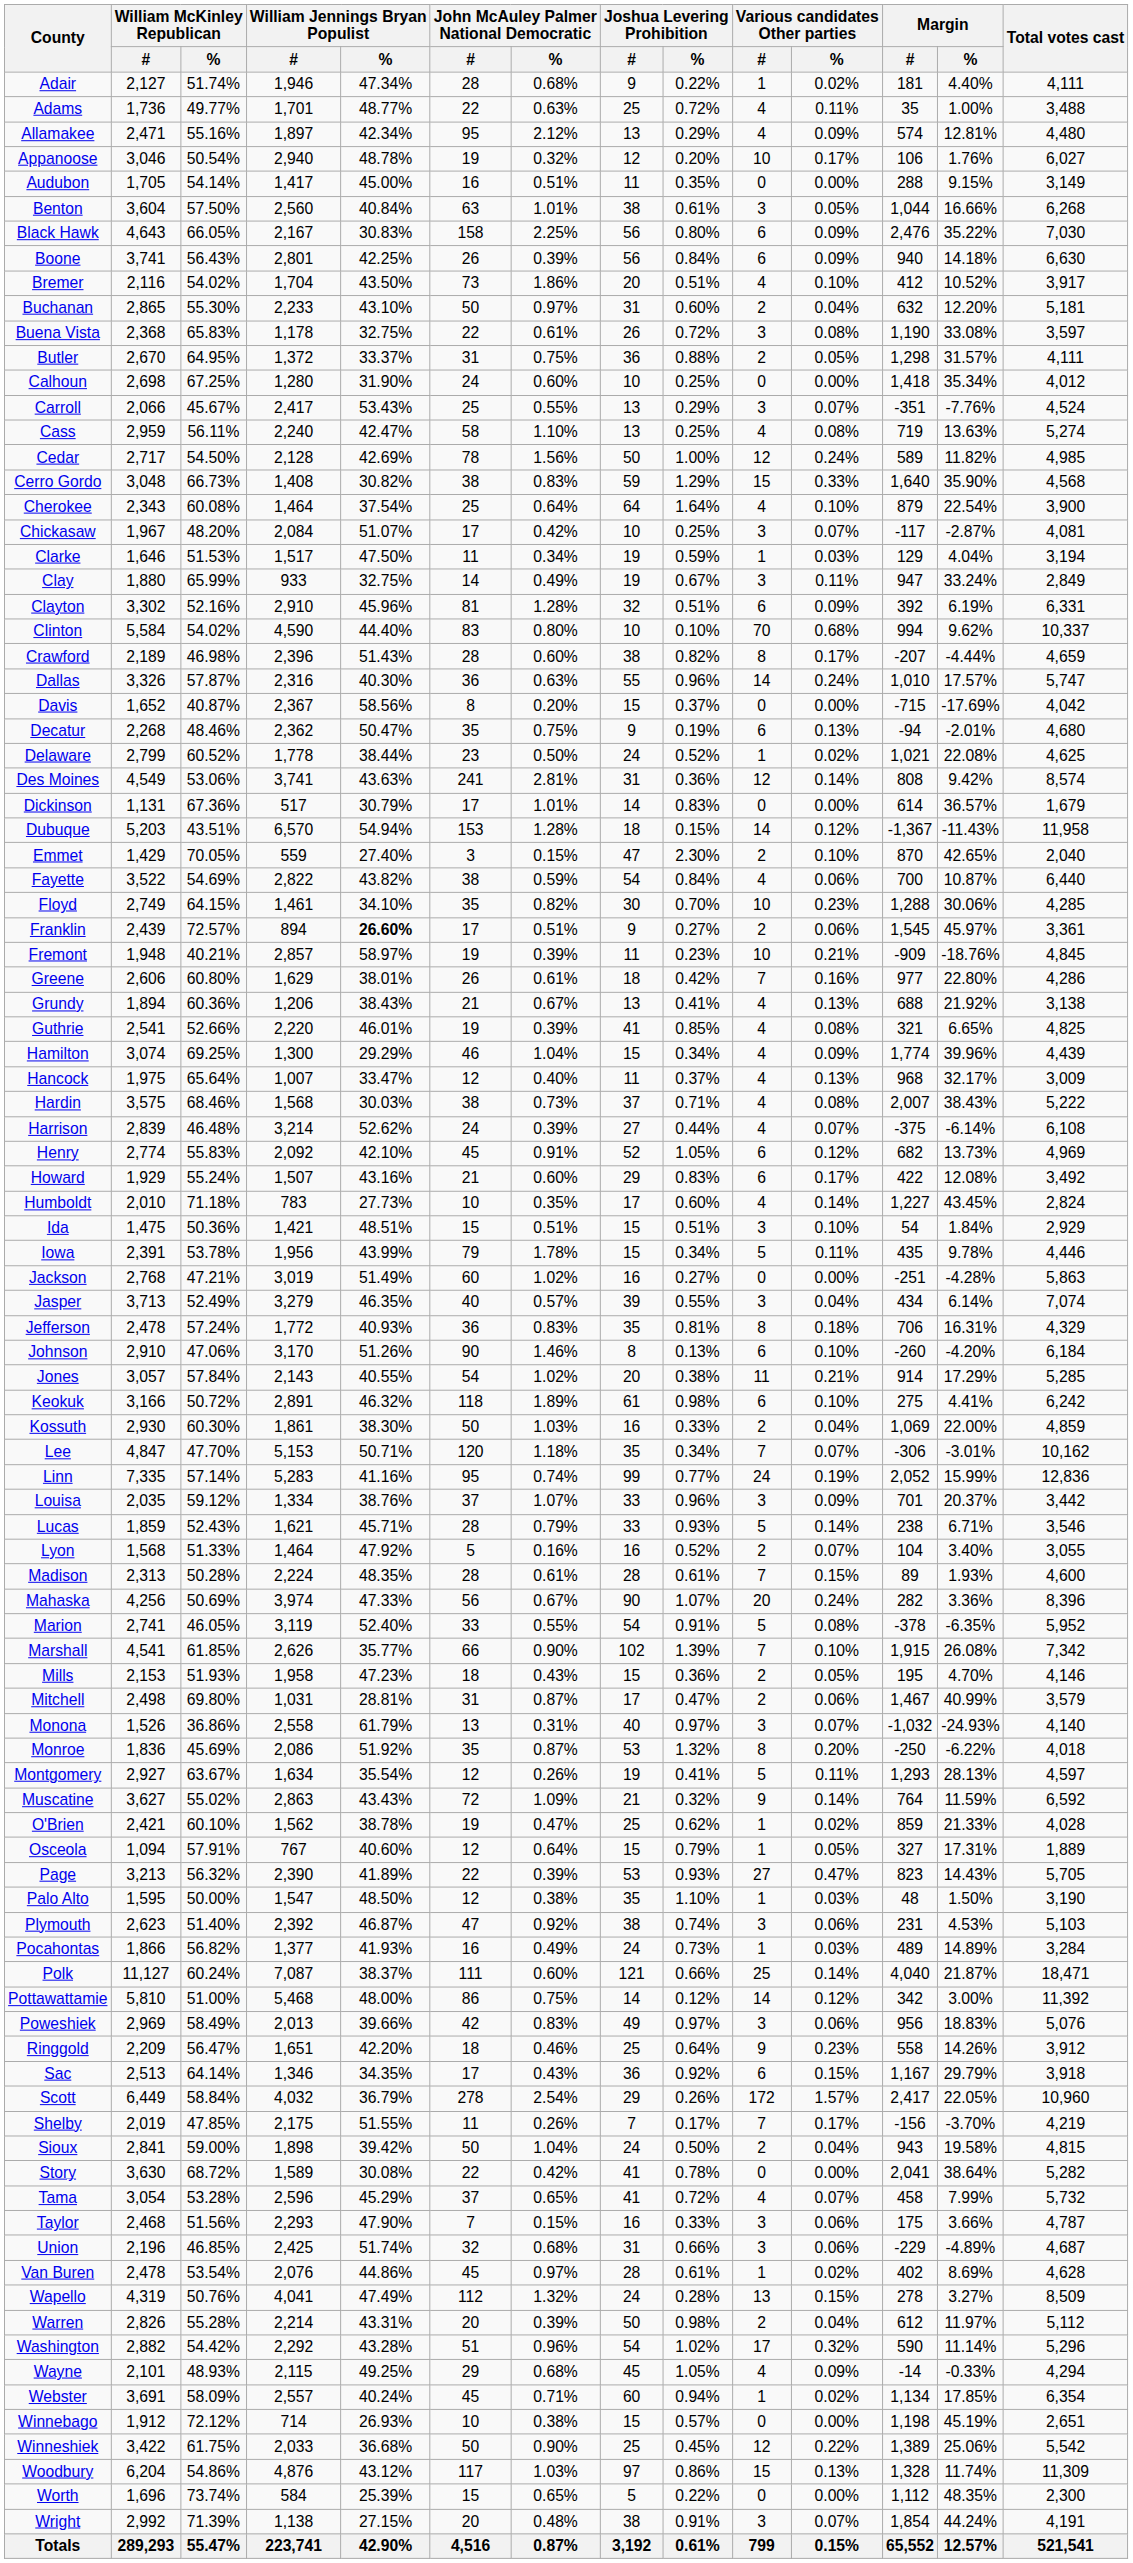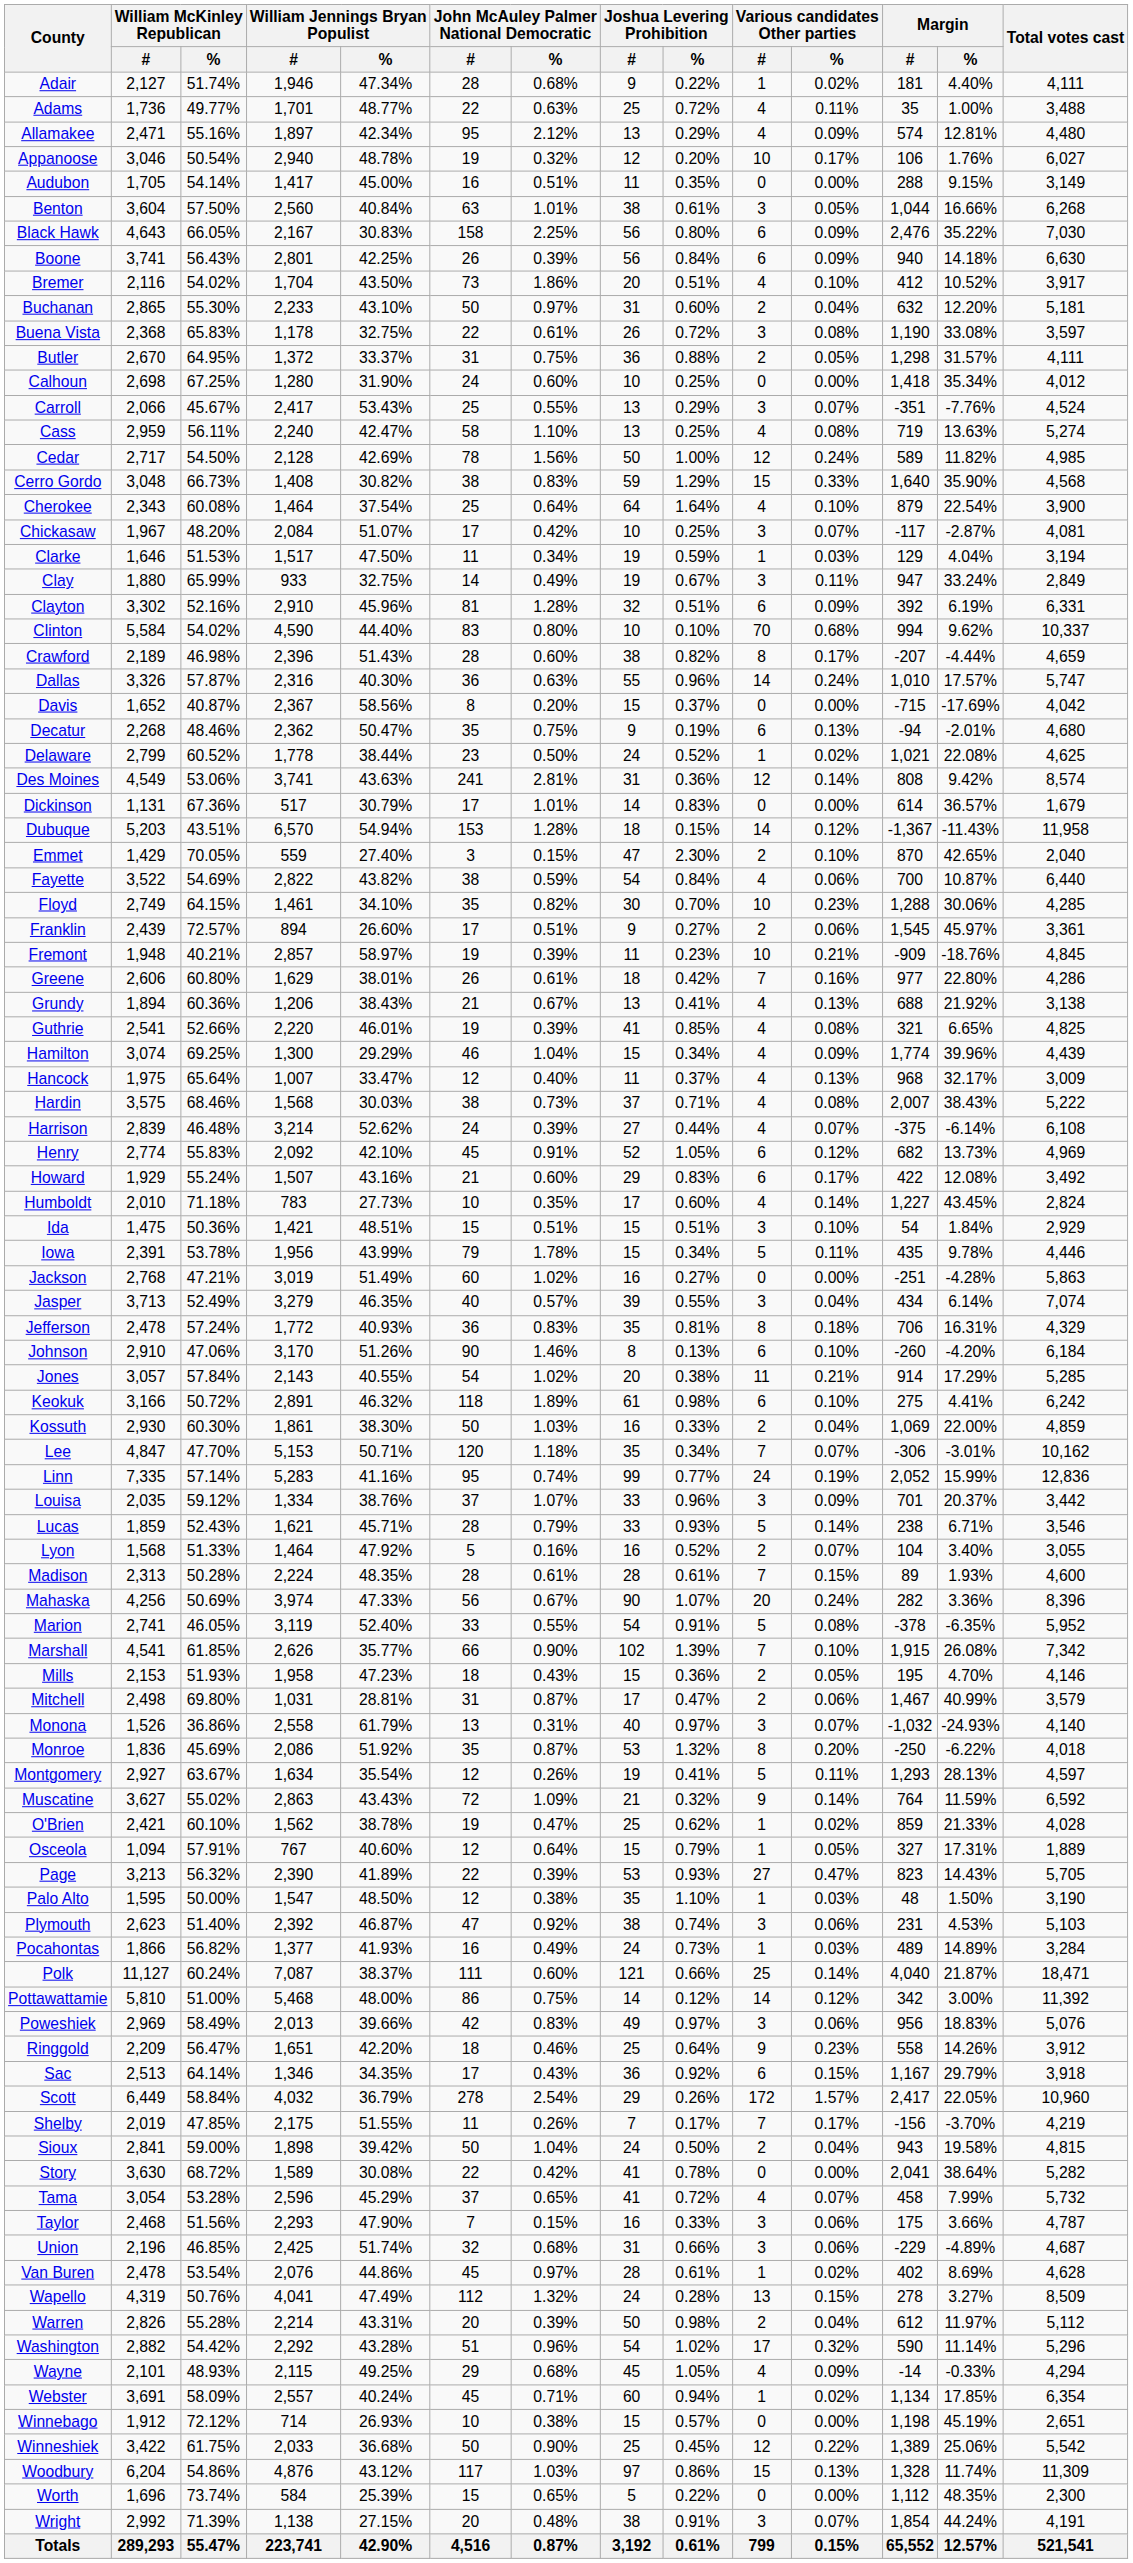(386, 929) bold -> (386, 929) normal
